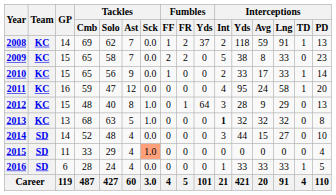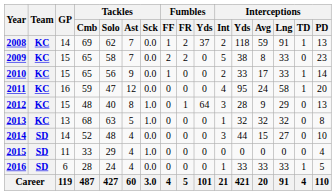(223, 120) bold -> (223, 120) normal
(150, 151) lightsalmon background -> (150, 151) no background
